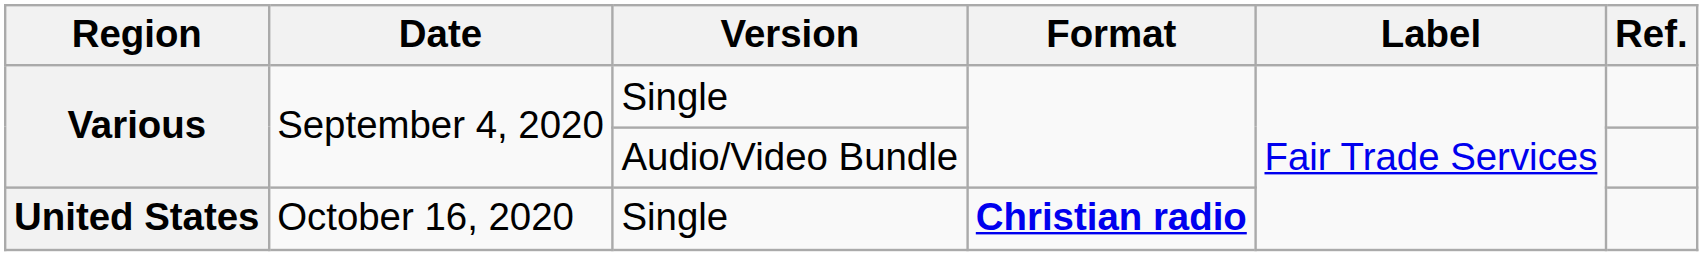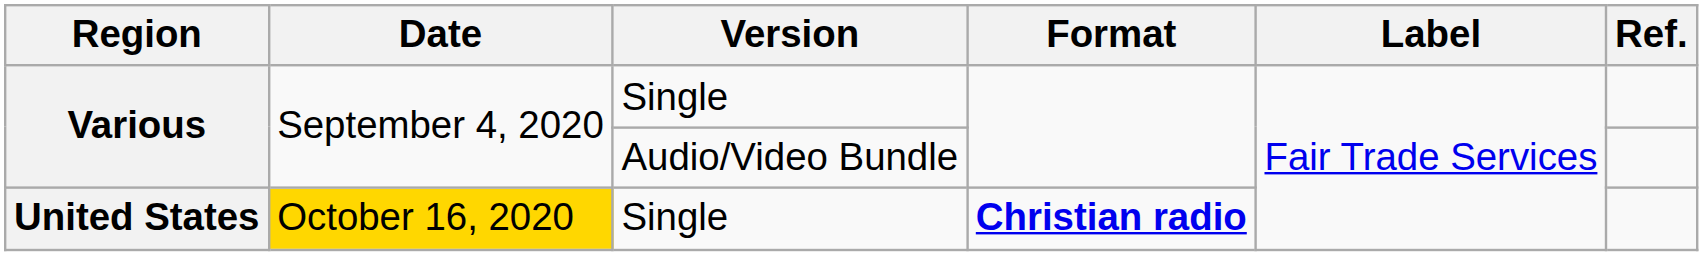(426, 217) no background -> (426, 217) gold background
